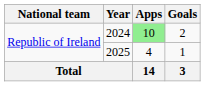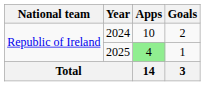(149, 33) lightgreen background -> (149, 33) no background
(149, 52) no background -> (149, 52) lightgreen background
